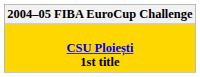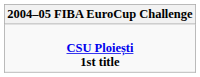(100, 55) gold background -> (100, 55) no background
